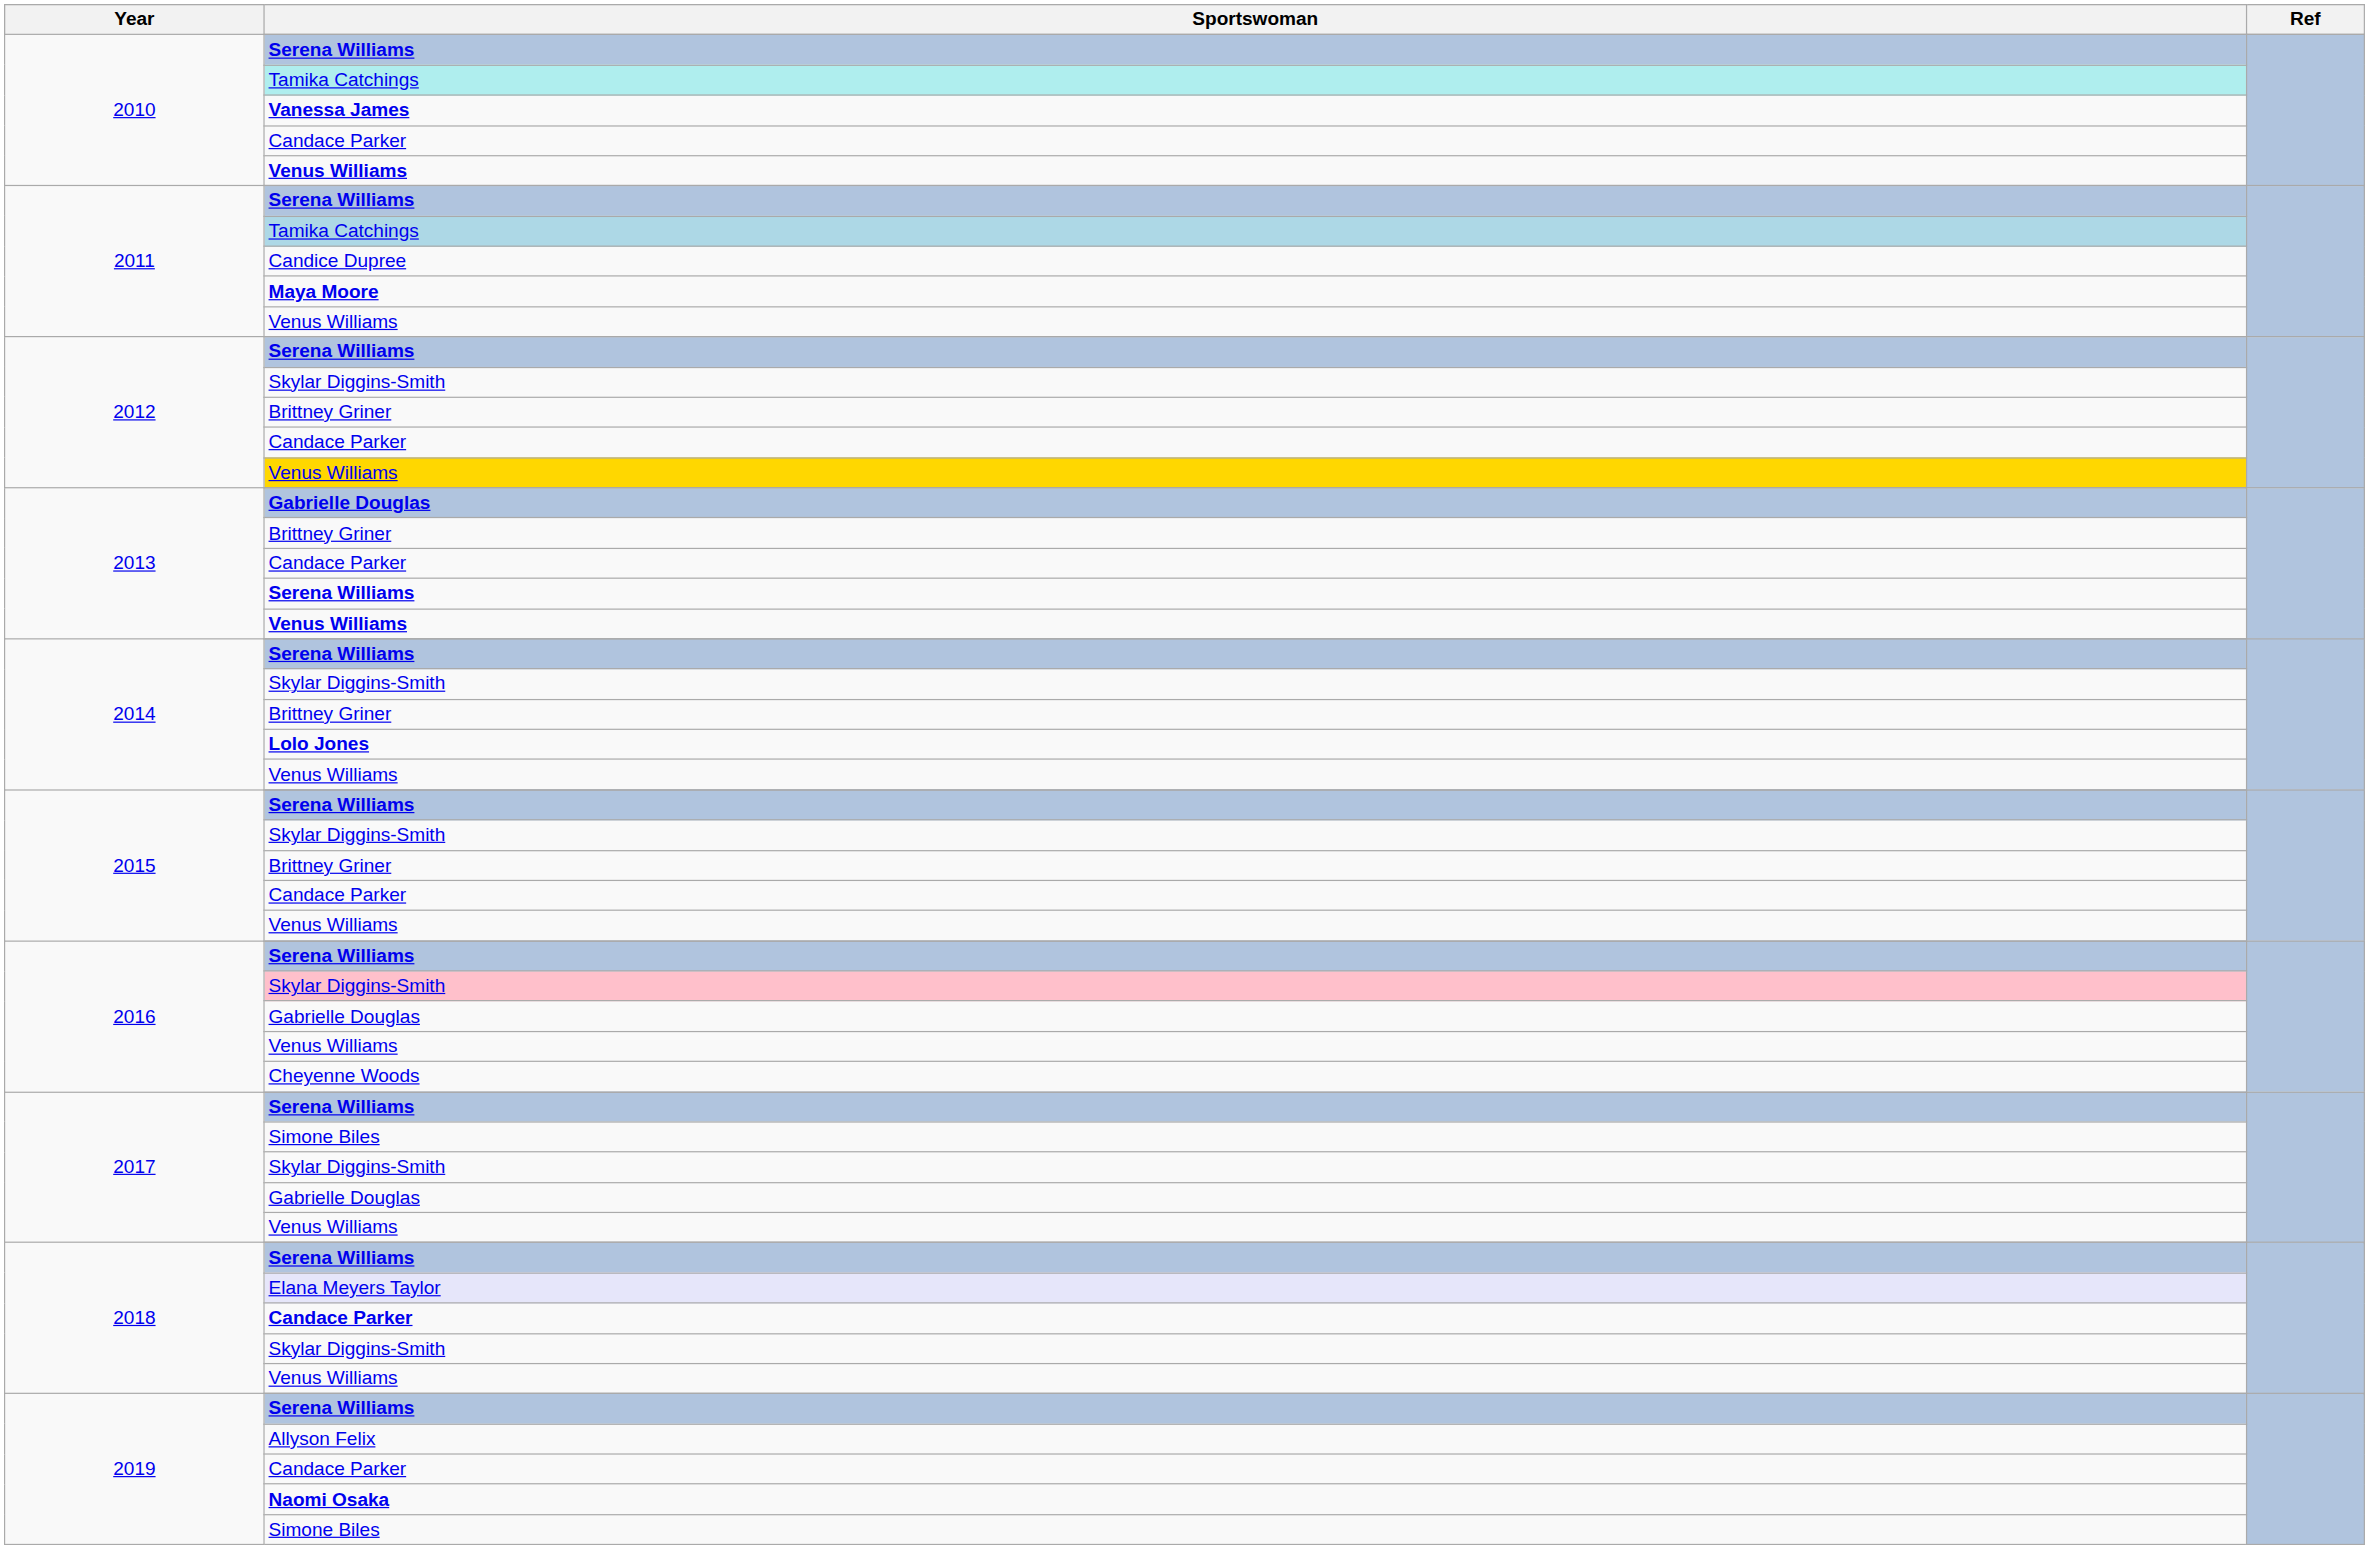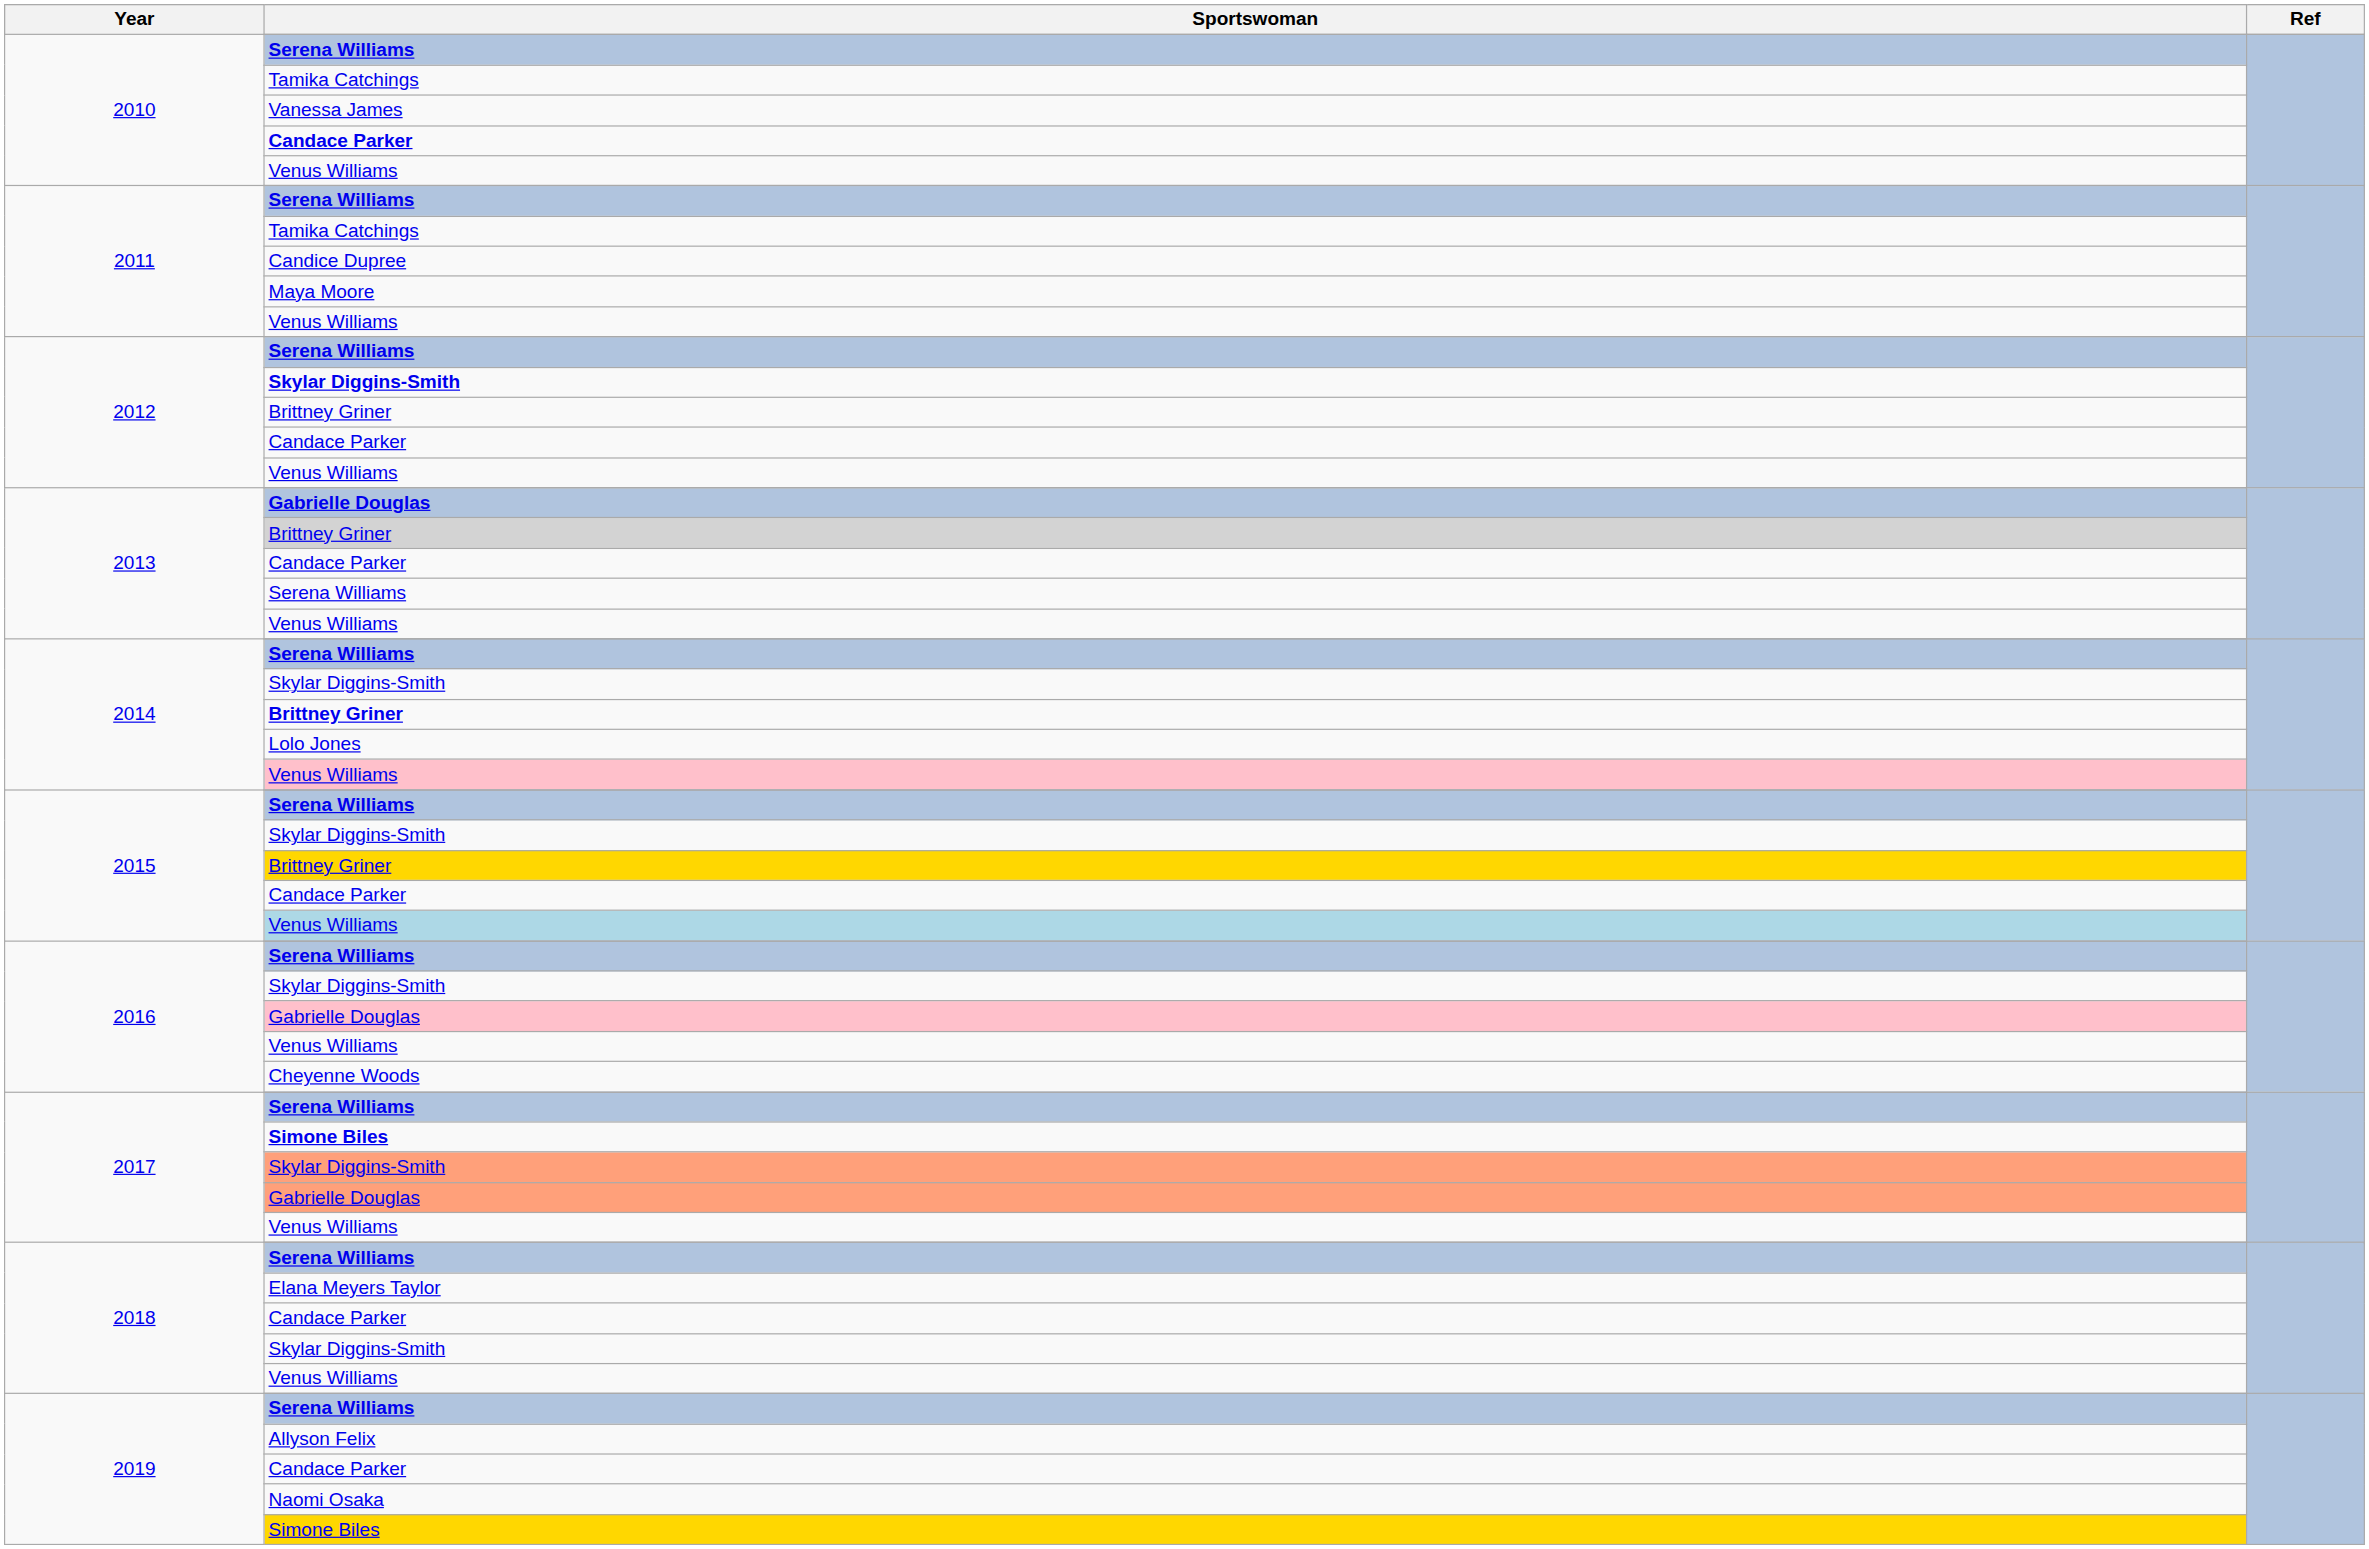(344, 79) paleturquoise background -> (344, 79) no background
(339, 110) bold -> (336, 110) normal
(337, 140) normal -> (341, 140) bold
(338, 170) bold -> (333, 170) normal
(344, 230) lightblue background -> (344, 230) no background
(324, 291) bold -> (321, 291) normal
(357, 381) normal -> (364, 381) bold
(333, 472) gold background -> (333, 472) no background
(330, 532) no background -> (330, 532) lightgrey background
(341, 593) bold -> (337, 593) normal
(338, 623) bold -> (333, 623) normal
(330, 714) normal -> (336, 714) bold
(319, 744) bold -> (315, 744) normal
(333, 774) no background -> (333, 774) pink background
(330, 865) no background -> (330, 865) gold background
(333, 925) no background -> (333, 925) lightblue background
(357, 985) pink background -> (357, 985) no background
(344, 1016) no background -> (344, 1016) pink background
(324, 1136) normal -> (328, 1136) bold
(357, 1167) no background -> (357, 1167) lightsalmon background
(344, 1197) no background -> (344, 1197) lightsalmon background
(355, 1287) lavender background -> (355, 1287) no background
(341, 1318) bold -> (337, 1318) normal
(329, 1499) bold -> (326, 1499) normal
(324, 1529) no background -> (324, 1529) gold background
